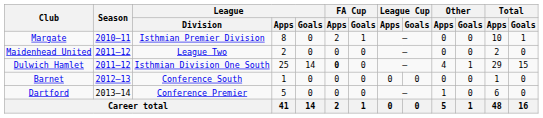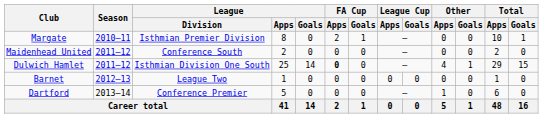(202, 52) League Two -> (202, 52) Conference South
(202, 79) Conference South -> (202, 79) League Two
